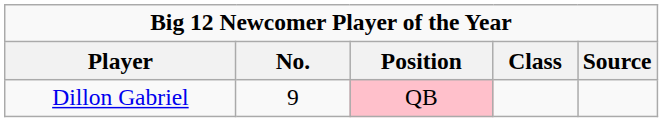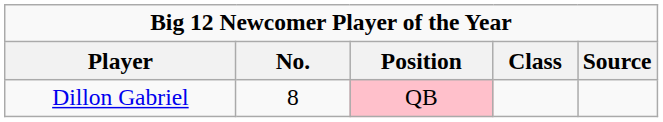(293, 97) 9 -> (293, 97) 8
